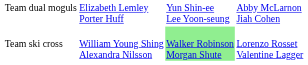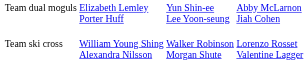(200, 49) lightgreen background -> (200, 49) no background
